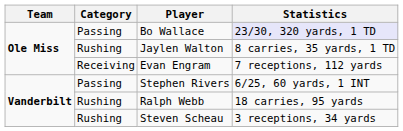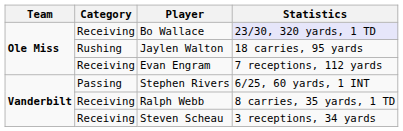(100, 31) Passing -> (106, 31) Receiving
(315, 49) 8 carries, 35 yards, 1 TD -> (299, 49) 18 carries, 95 yards
(100, 101) Rushing -> (106, 101) Receiving
(299, 101) 18 carries, 95 yards -> (315, 101) 8 carries, 35 yards, 1 TD
(100, 118) Rushing -> (106, 118) Receiving
